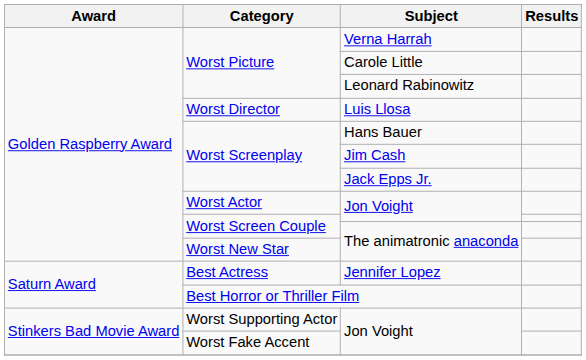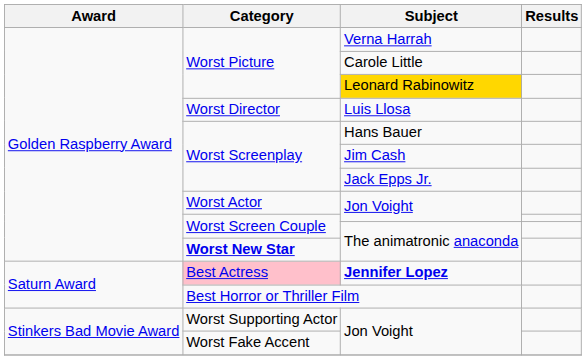(409, 86) no background -> (409, 86) gold background
(238, 249) normal -> (240, 249) bold
(227, 272) no background -> (227, 272) pink background
(392, 272) normal -> (396, 272) bold
